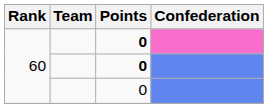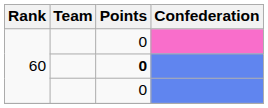(143, 41) bold -> (143, 41) normal
